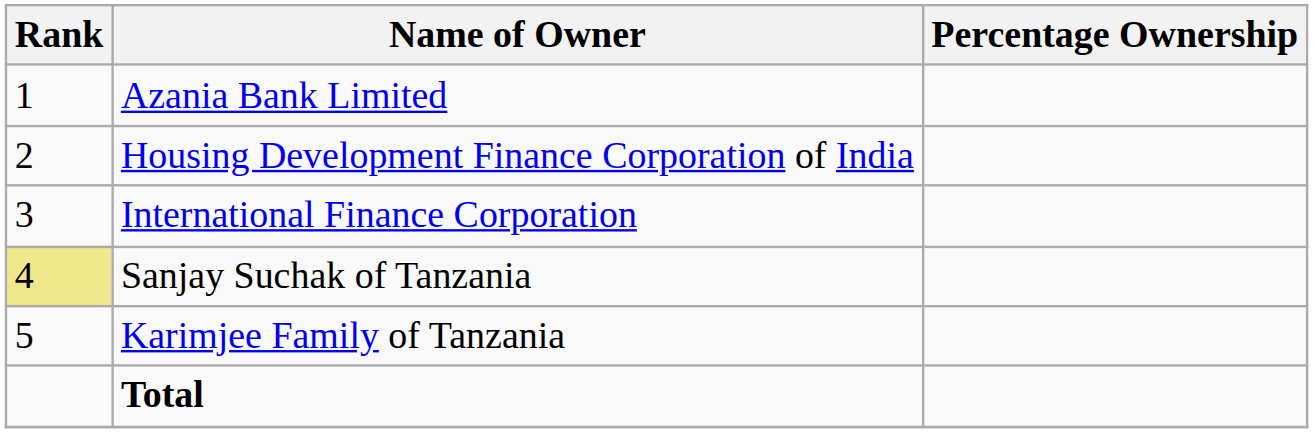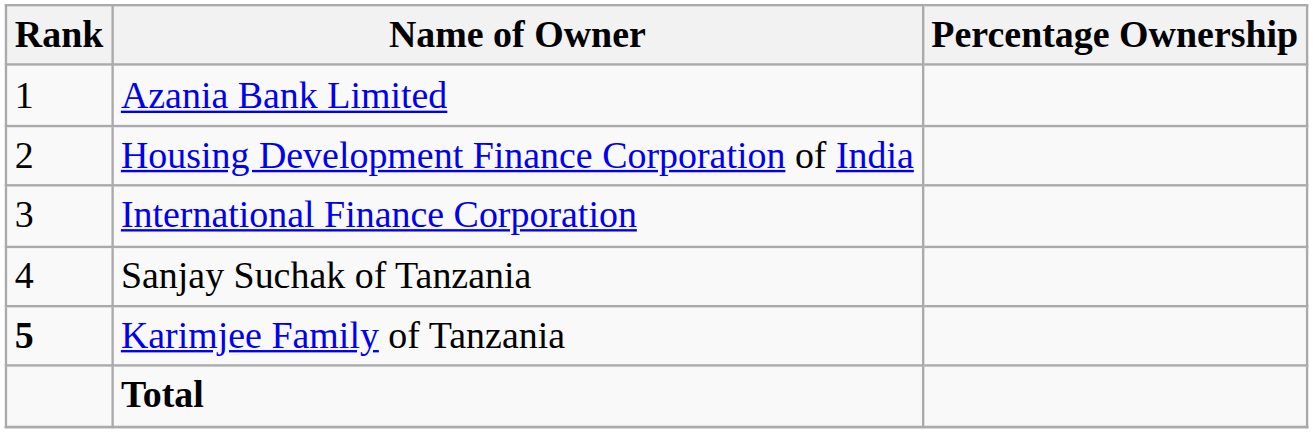(24, 275) khaki background -> (24, 275) no background
(24, 335) normal -> (24, 335) bold
